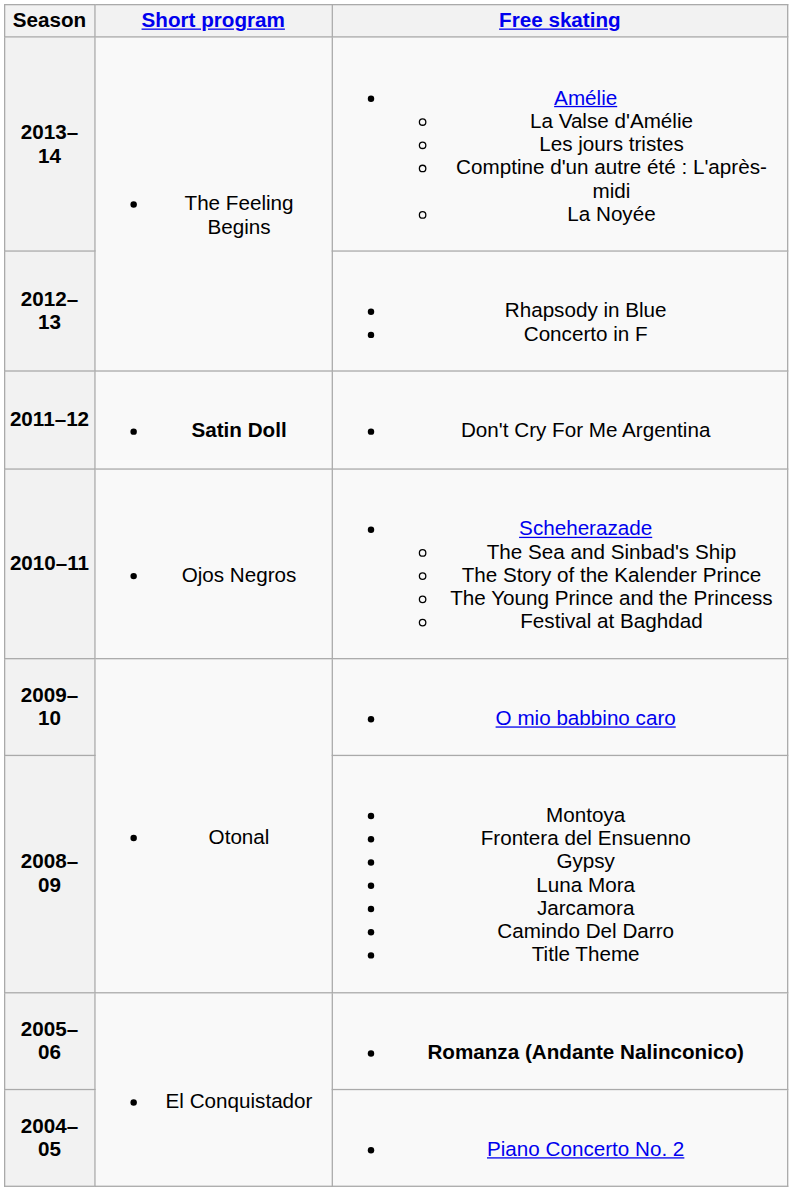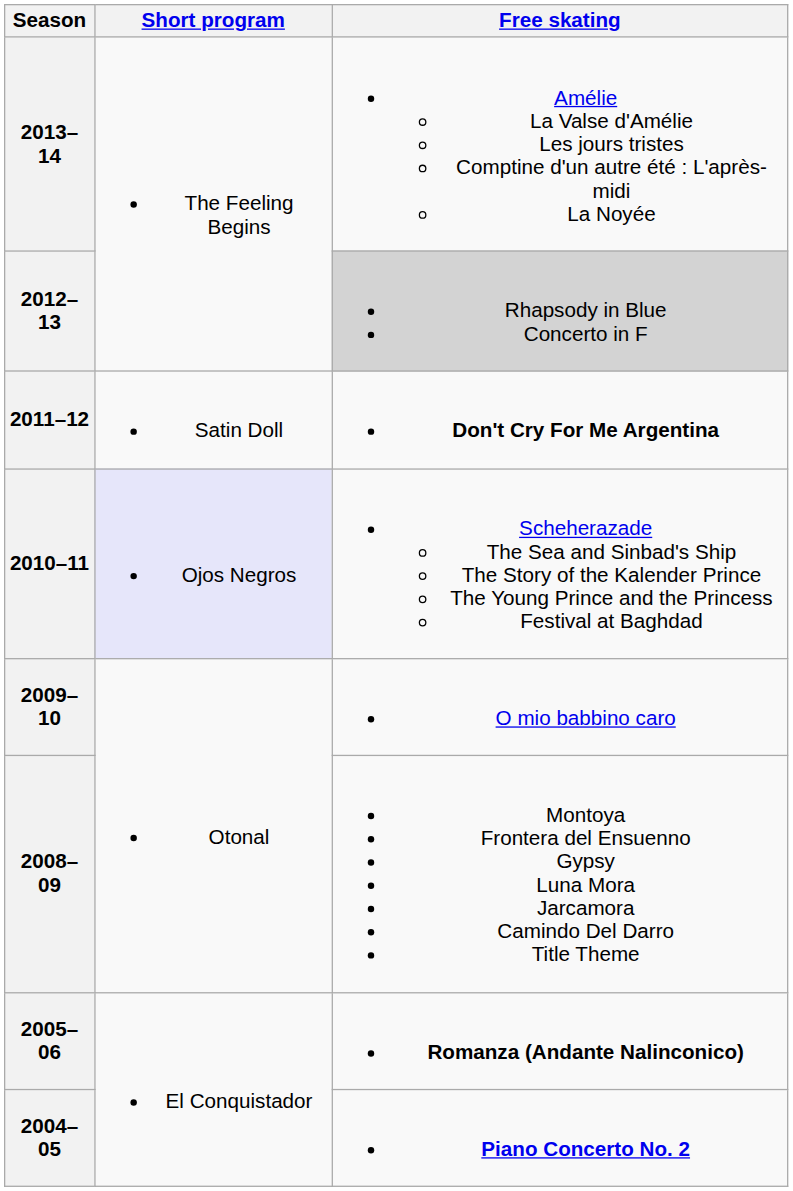(560, 323) no background -> (560, 323) lightgrey background
(213, 431) bold -> (213, 431) normal
(560, 431) normal -> (560, 431) bold
(213, 575) no background -> (213, 575) lavender background
(560, 1150) normal -> (560, 1150) bold
